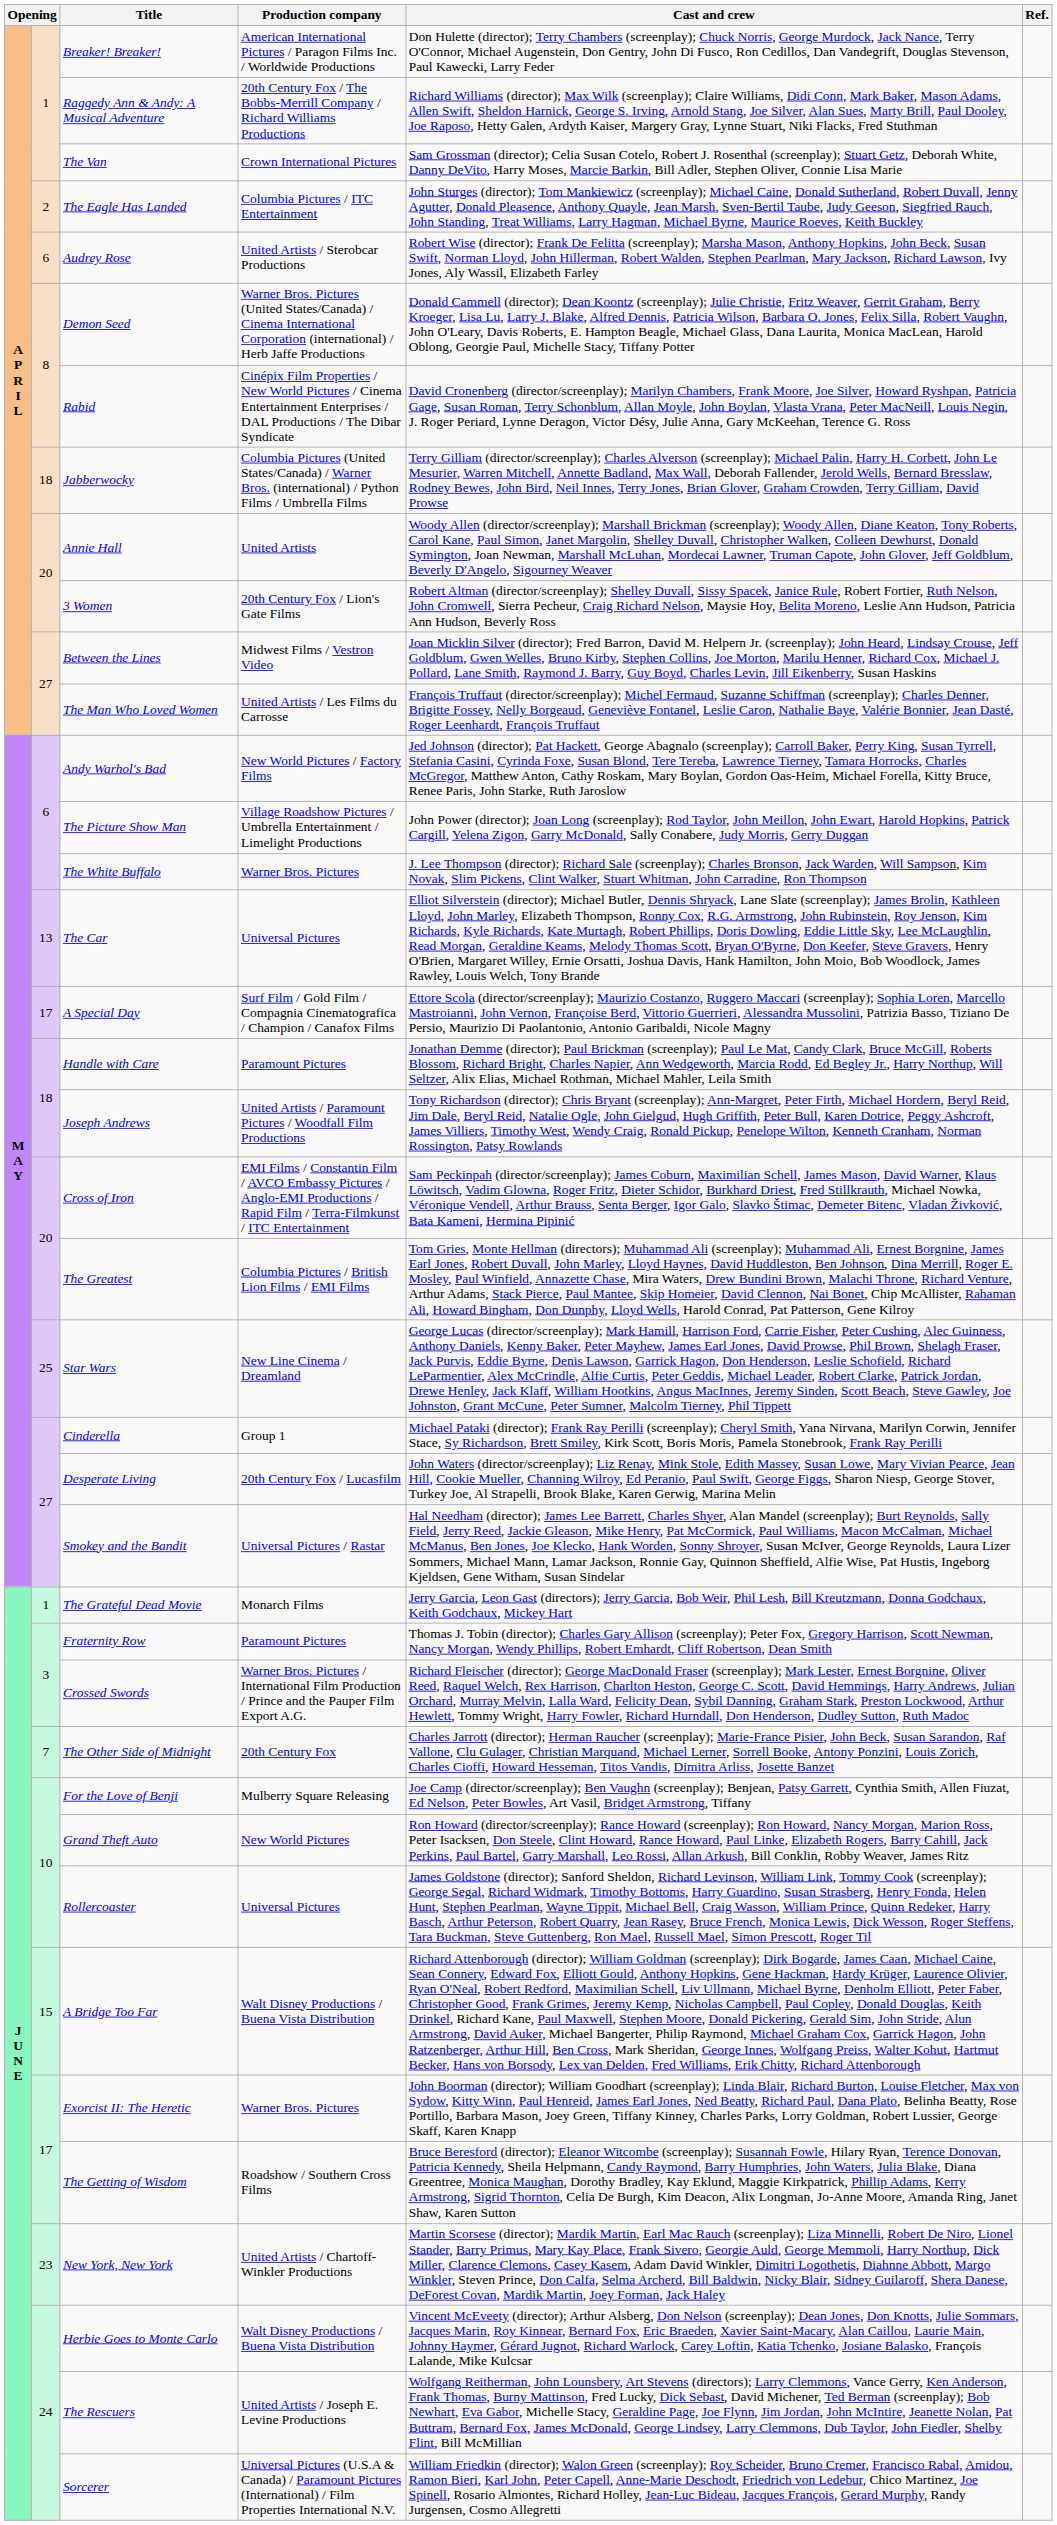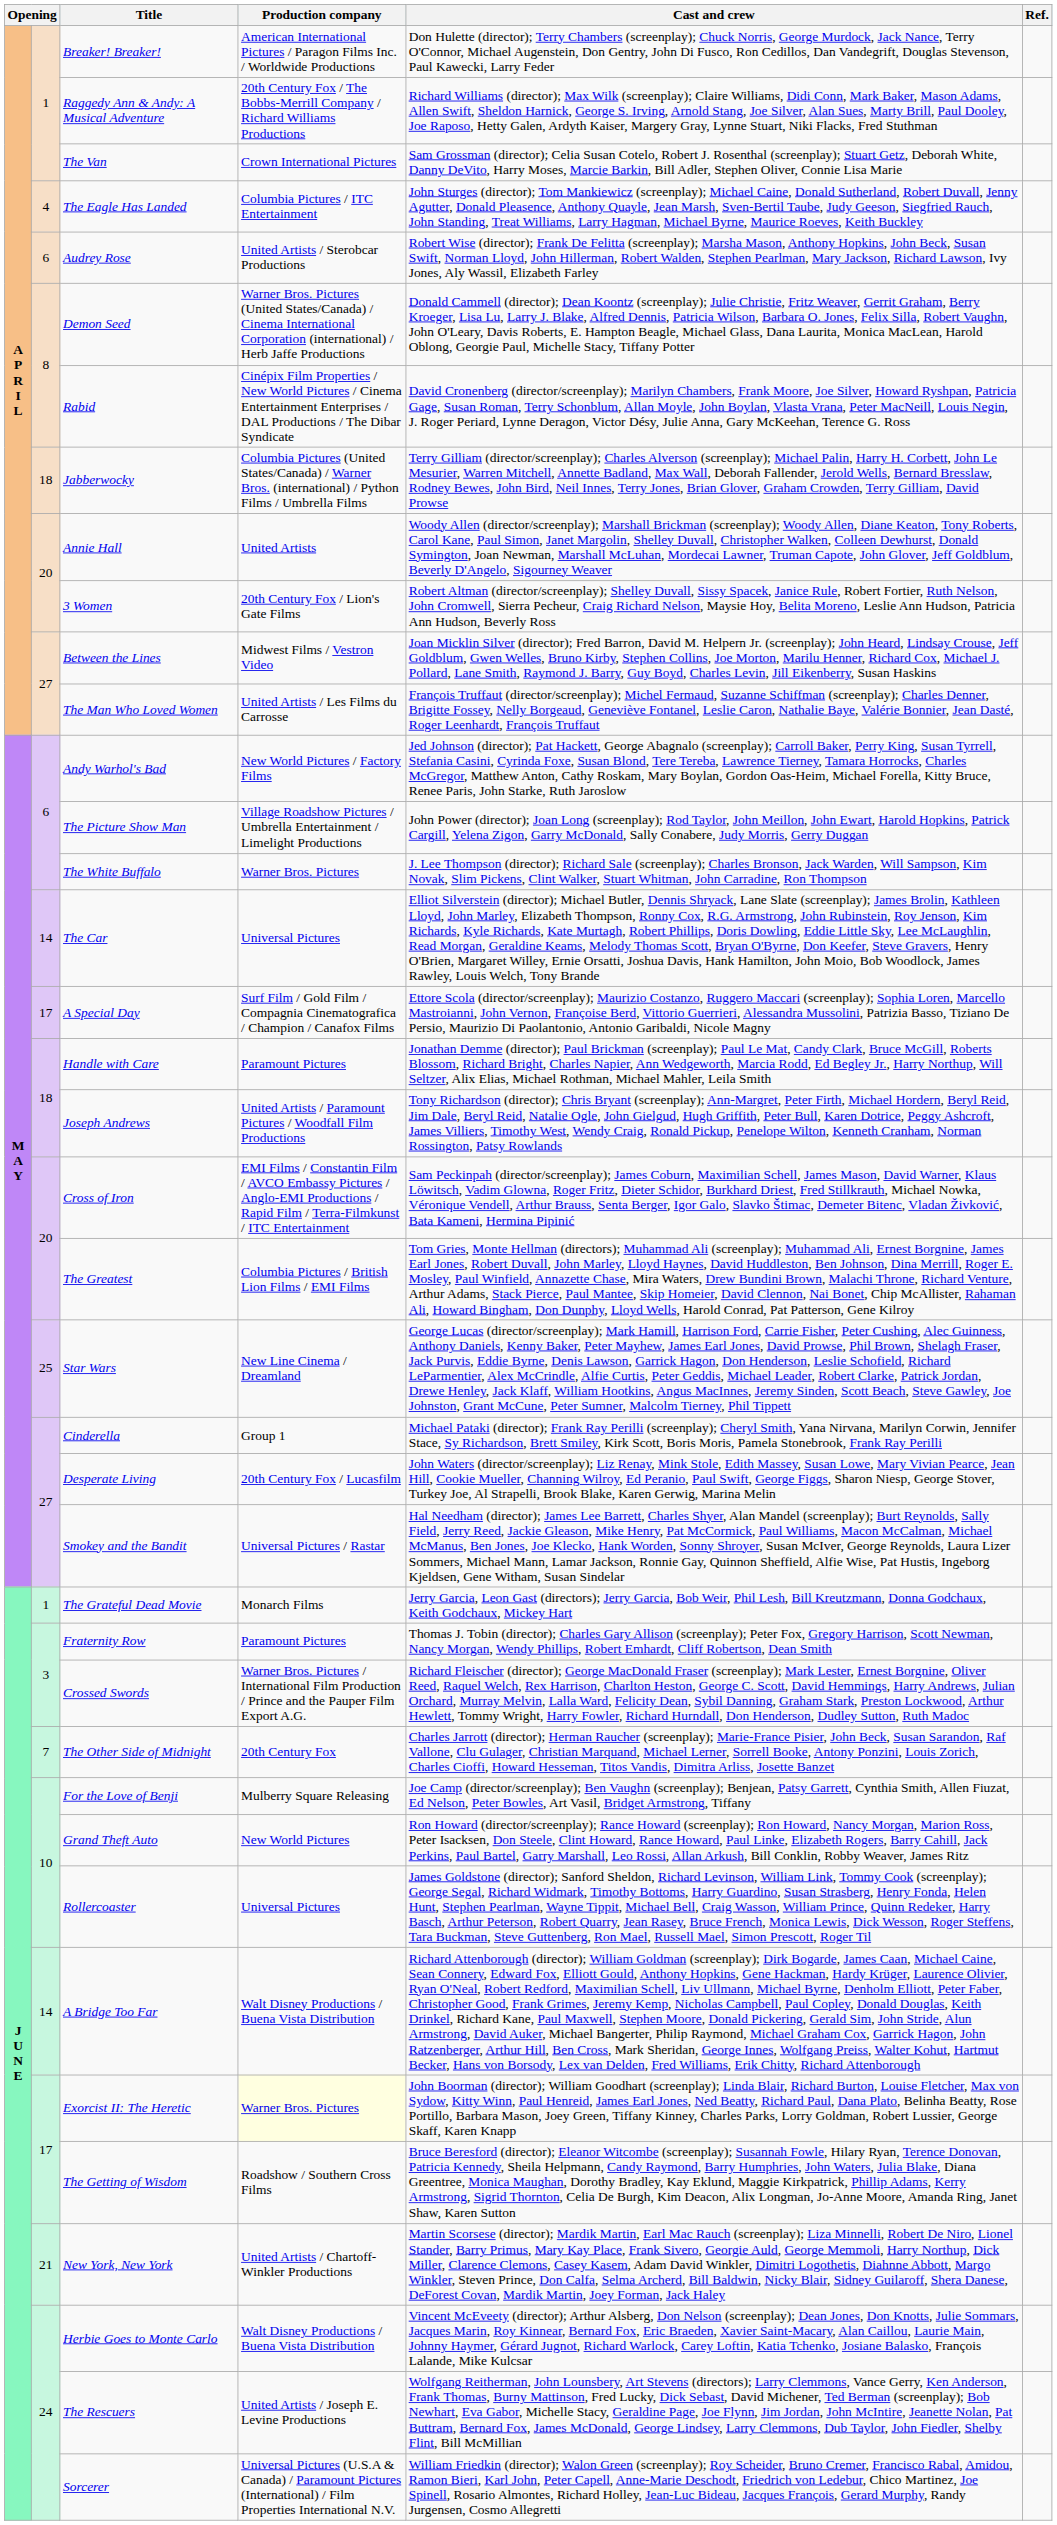(46, 206) 2 -> (46, 206) 4
(46, 938) 13 -> (46, 938) 14
(46, 2011) 15 -> (46, 2011) 14
(300, 2108) no background -> (300, 2108) lightyellow background
(46, 2264) 23 -> (46, 2264) 21
